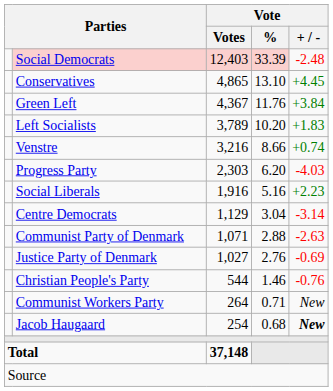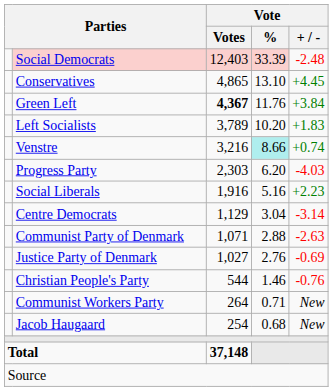(232, 103) normal -> (232, 103) bold
(274, 147) no background -> (274, 147) paleturquoise background
(312, 324) bold -> (312, 324) normal
